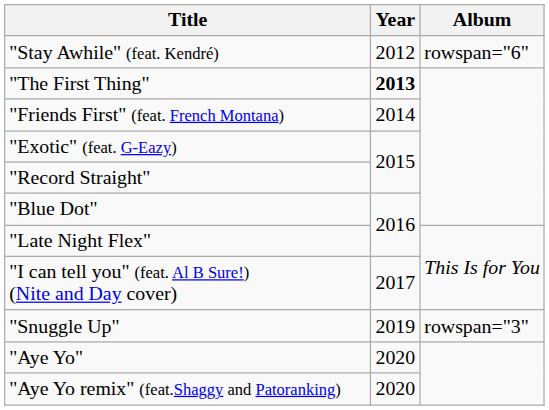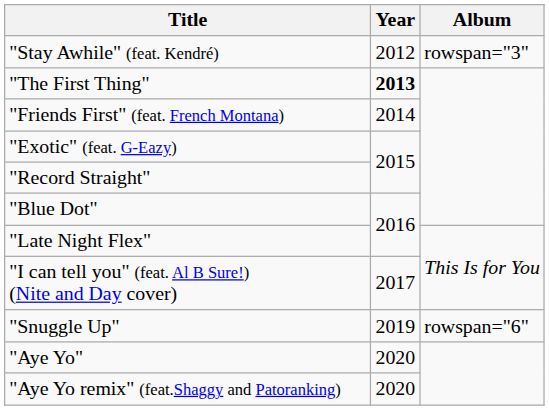(477, 51) rowspan="6" -> (477, 51) rowspan="3"
(477, 325) rowspan="3" -> (477, 325) rowspan="6"
